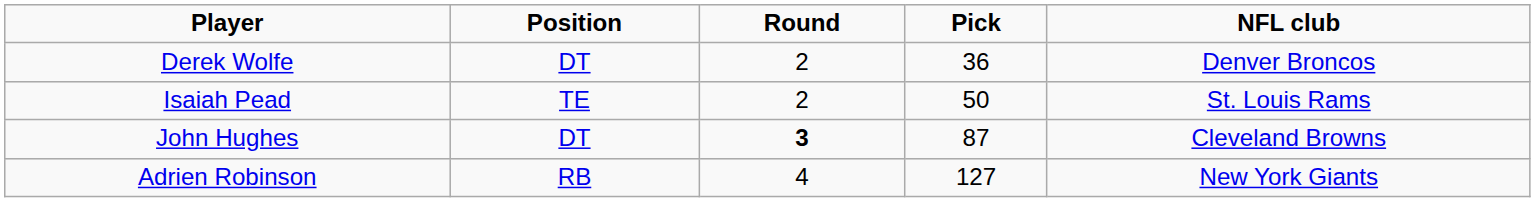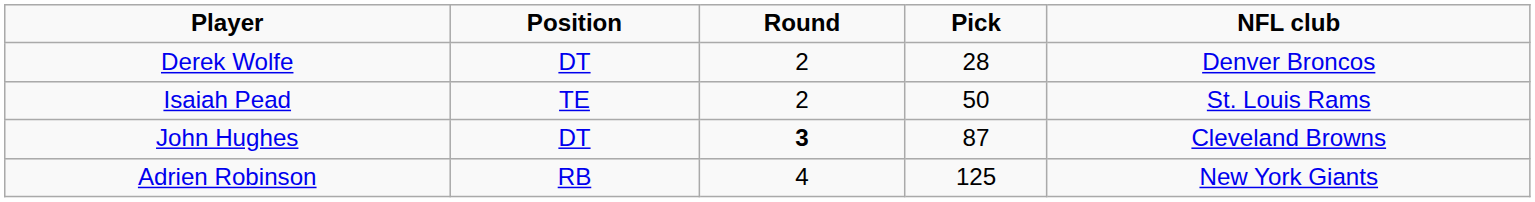(976, 61) 36 -> (976, 61) 28
(976, 176) 127 -> (976, 176) 125
